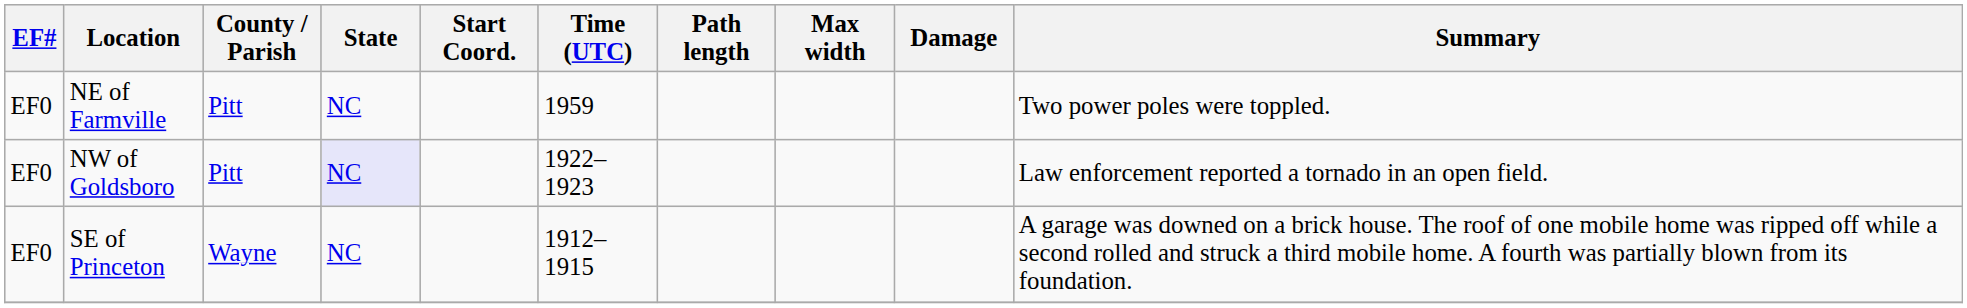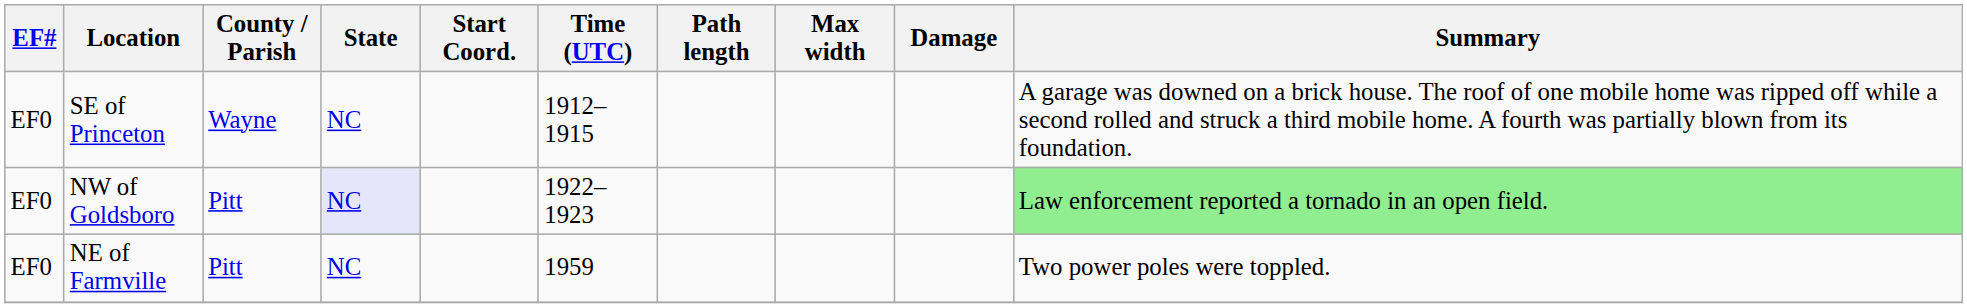rows swapped: (117, 253) <-> (118, 105)
(1284, 172) no background -> (1284, 200) lightgreen background
